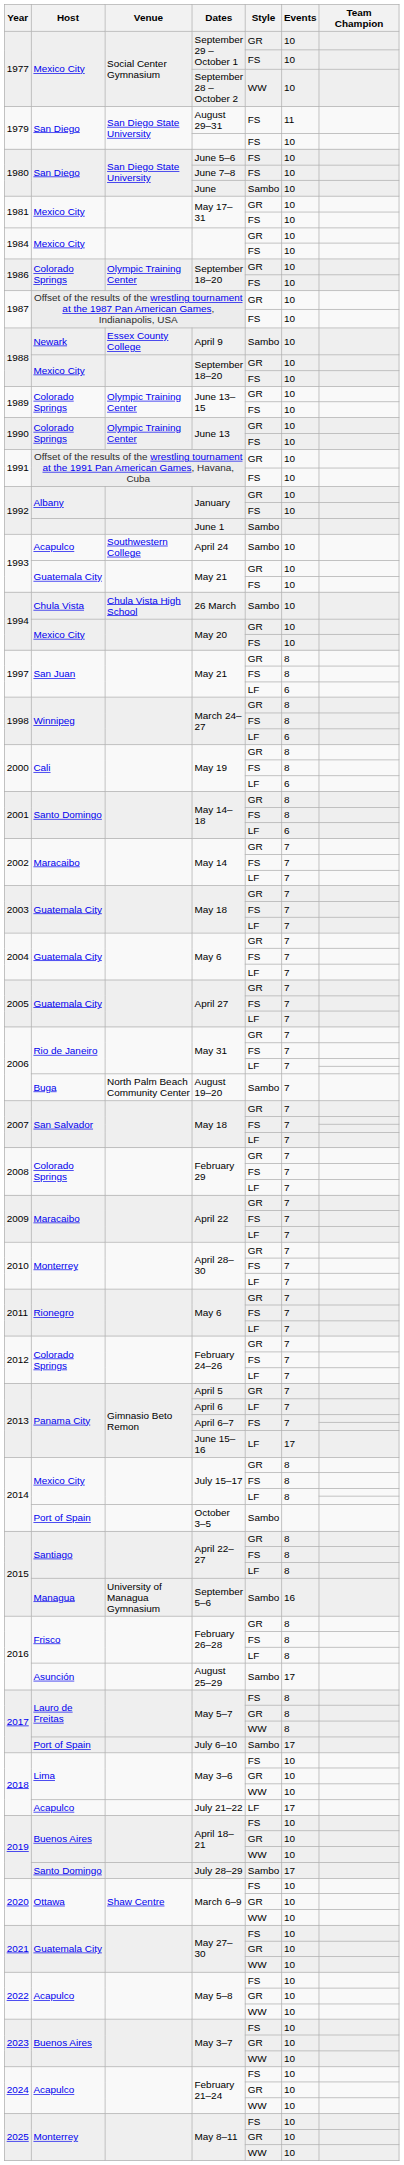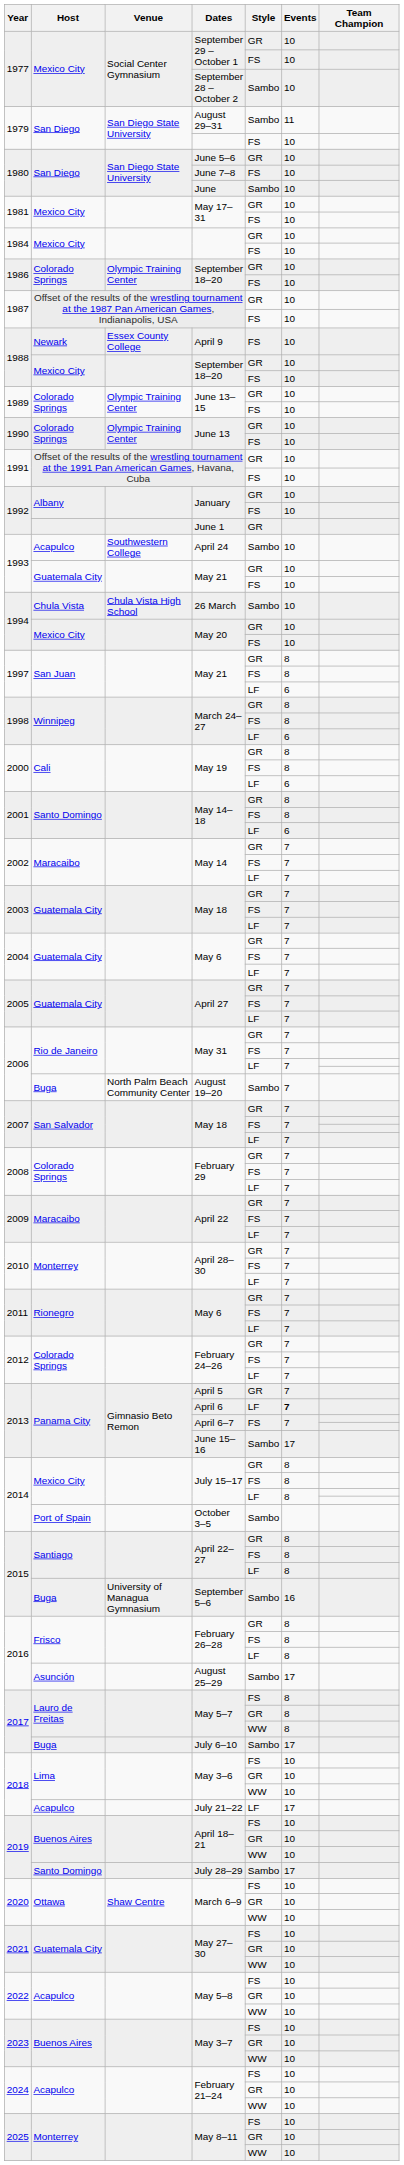(257, 88) WW -> (264, 88) Sambo
(254, 120) FS -> (264, 120) Sambo
(254, 157) FS -> (255, 157) GR
(264, 342) Sambo -> (254, 342) FS
(264, 526) Sambo -> (255, 526) GR
(287, 1407) normal -> (287, 1407) bold
(254, 1444) LF -> (264, 1444) Sambo
(54, 1597) Managua -> (45, 1597) Buga
(62, 1745) Port of Spain -> (45, 1745) Buga
